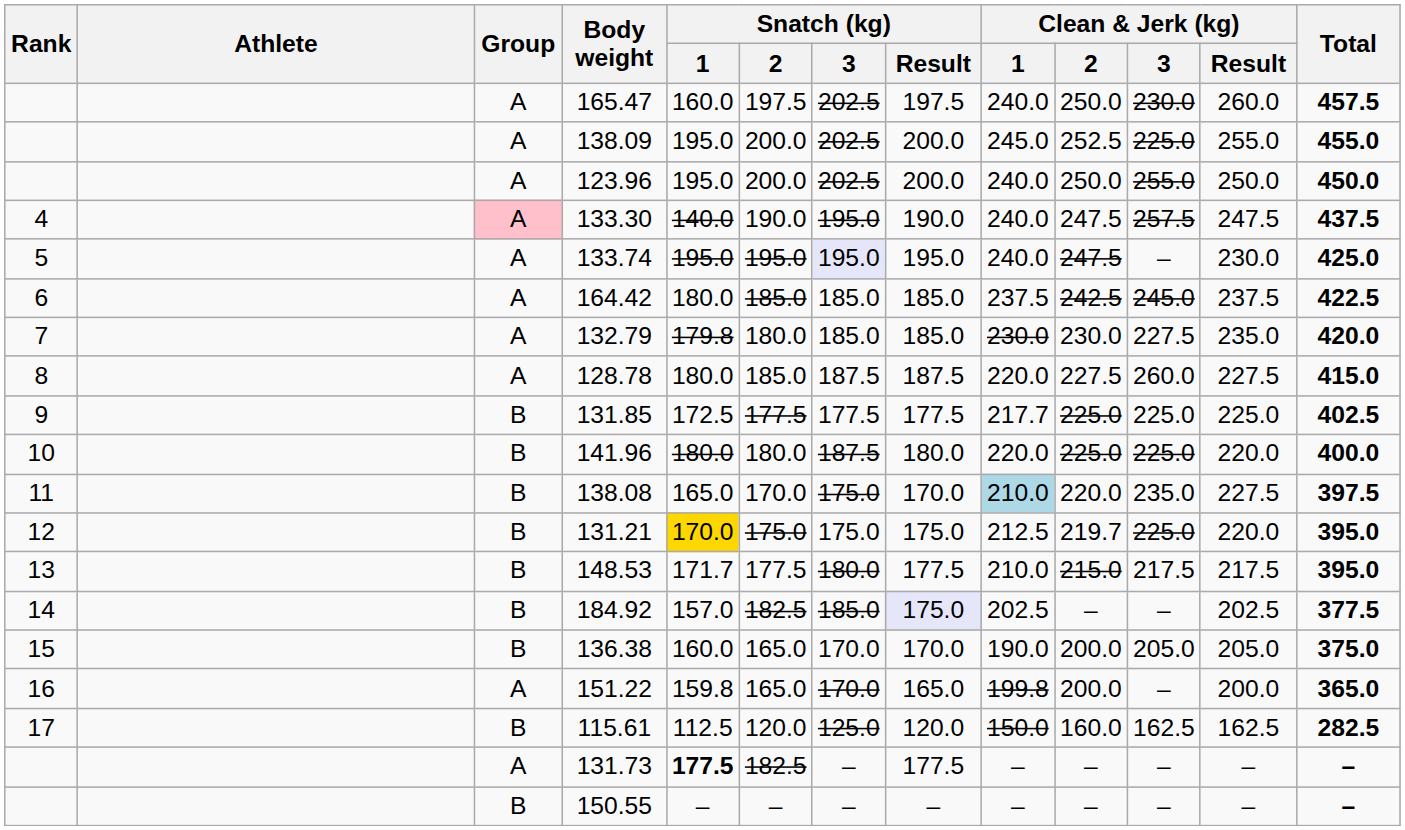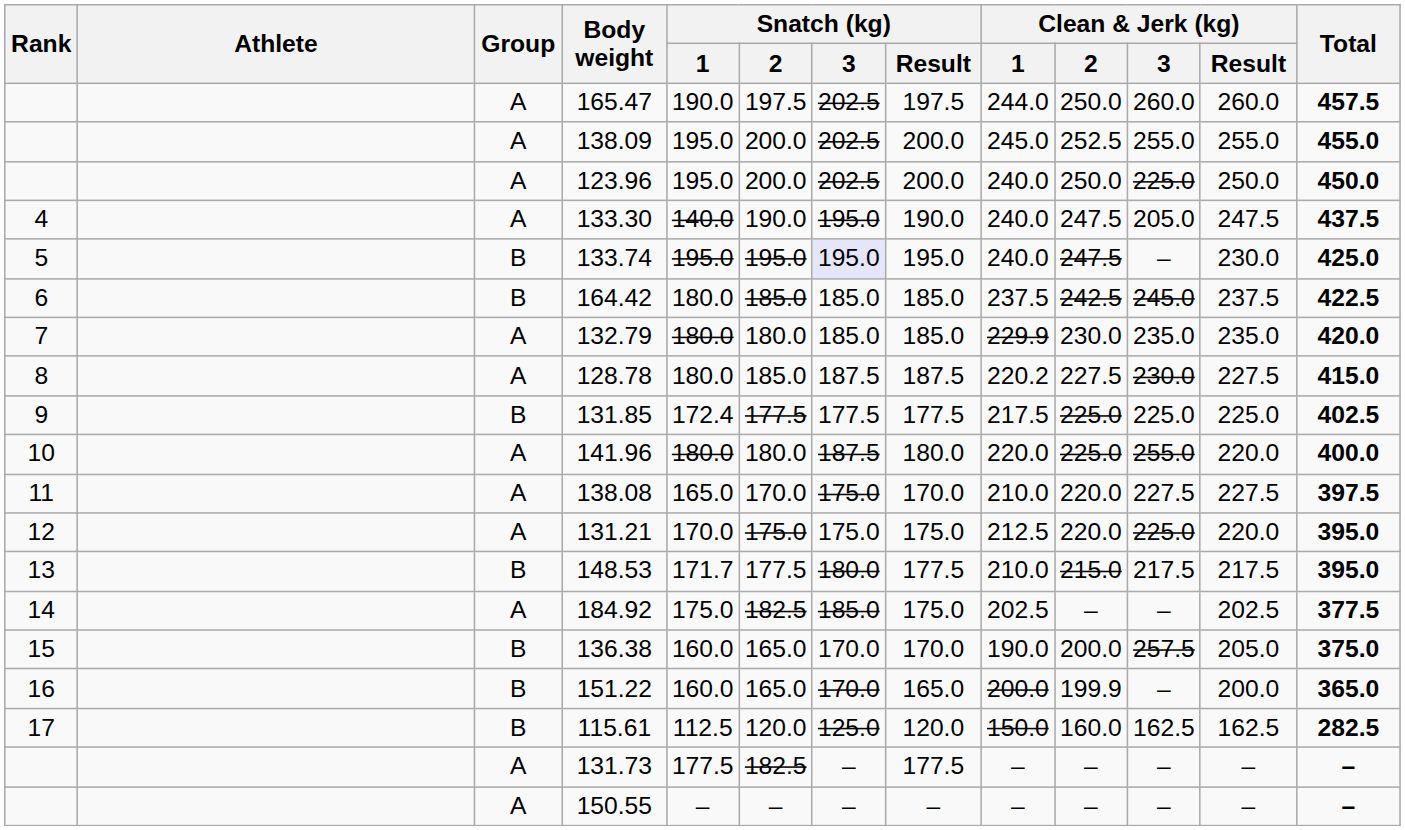(703, 102) 160.0 -> (703, 102) 190.0
(1018, 102) 240.0 -> (1018, 102) 244.0
(1164, 102) 230.0 -> (1164, 102) 260.0
(1164, 141) 225.0 -> (1164, 141) 255.0
(1164, 180) 255.0 -> (1164, 180) 225.0
(518, 219) pink background -> (518, 219) no background
(1164, 219) 257.5 -> (1164, 219) 205.0
(518, 258) A -> (518, 258) B
(518, 297) A -> (518, 297) B
(703, 336) 179.8 -> (703, 336) 180.0
(1018, 336) 230.0 -> (1018, 336) 229.9
(1164, 336) 227.5 -> (1164, 336) 235.0
(1018, 375) 220.0 -> (1018, 375) 220.2
(1164, 375) 260.0 -> (1164, 375) 230.0
(703, 414) 172.5 -> (703, 414) 172.4
(1018, 414) 217.7 -> (1018, 414) 217.5
(518, 453) B -> (518, 453) A
(1164, 453) 225.0 -> (1164, 453) 255.0
(518, 492) B -> (518, 492) A
(1018, 492) lightblue background -> (1018, 492) no background
(1164, 492) 235.0 -> (1164, 492) 227.5
(518, 532) B -> (518, 532) A
(703, 532) gold background -> (703, 532) no background
(1091, 532) 219.7 -> (1091, 532) 220.0
(518, 610) B -> (518, 610) A
(703, 610) 157.0 -> (703, 610) 175.0
(933, 610) lavender background -> (933, 610) no background
(1164, 649) 205.0 -> (1164, 649) 257.5
(518, 688) A -> (518, 688) B
(703, 688) 159.8 -> (703, 688) 160.0
(1018, 688) 199.8 -> (1018, 688) 200.0
(1091, 688) 200.0 -> (1091, 688) 199.9
(703, 766) bold -> (703, 766) normal
(518, 805) B -> (518, 805) A
